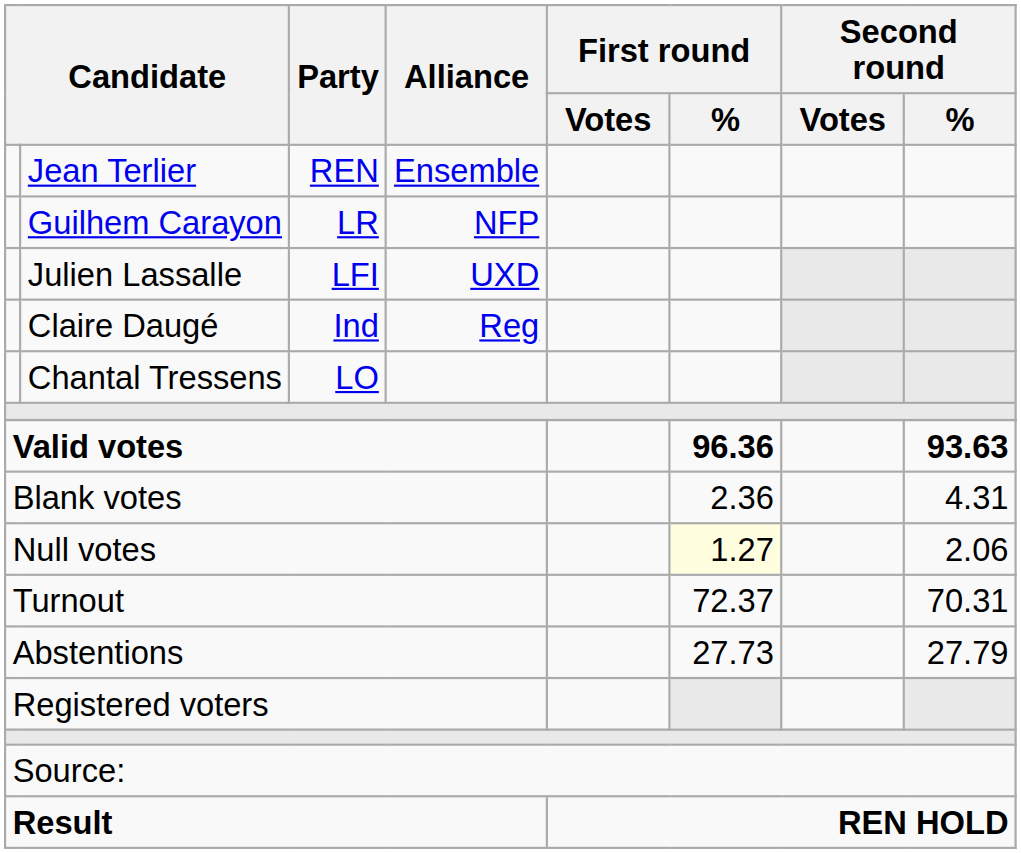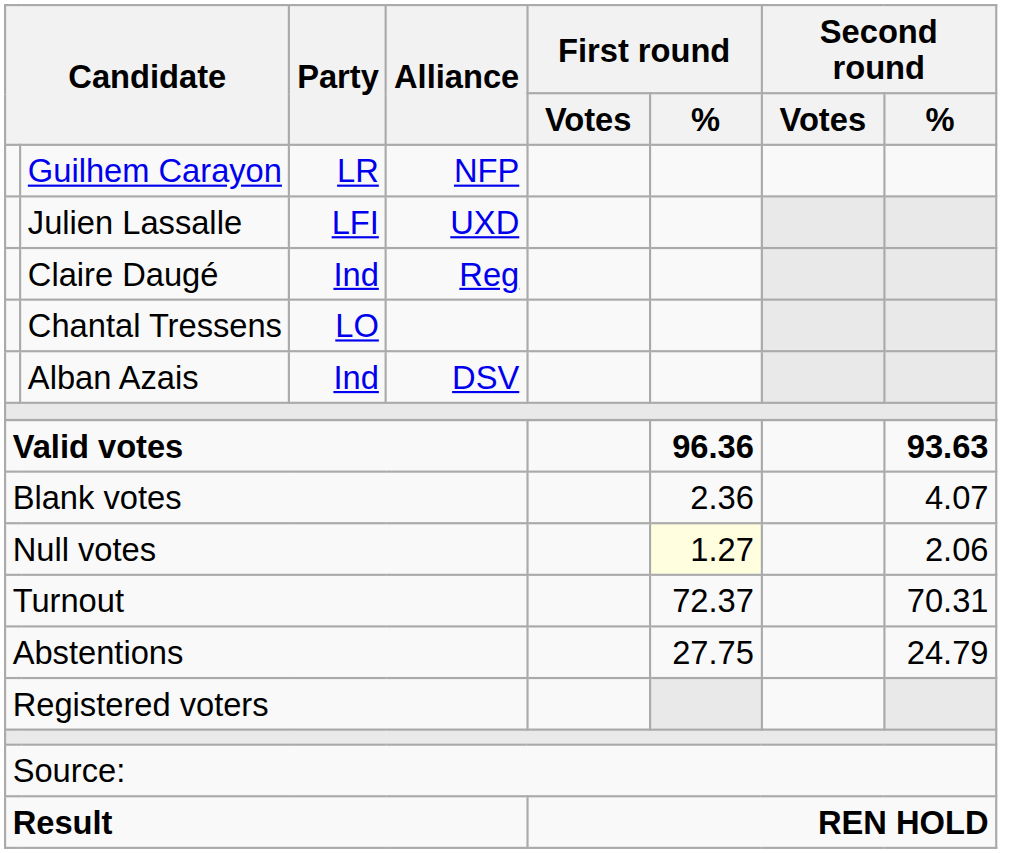- row: (112, 171)
+ row: (113, 378)
(977, 497) 4.31 -> (957, 497) 4.07
(733, 652) 27.73 -> (713, 652) 27.75
(968, 652) 27.79 -> (948, 652) 24.79
